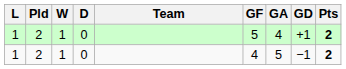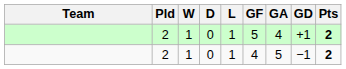columns swapped: (169, 14) <-> (15, 14)
